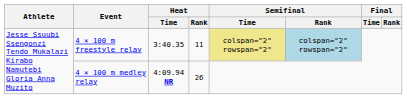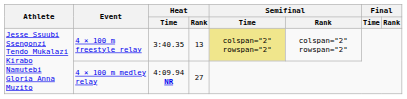(199, 44) 11 -> (199, 44) 13
(323, 44) lightblue background -> (323, 44) no background
(199, 77) 26 -> (199, 77) 27
